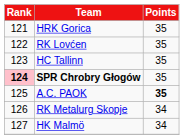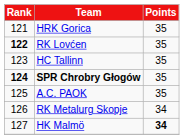(19, 45) normal -> (19, 45) bold
(19, 77) pink background -> (19, 77) no background
(161, 93) bold -> (161, 93) normal
(161, 126) normal -> (161, 126) bold
